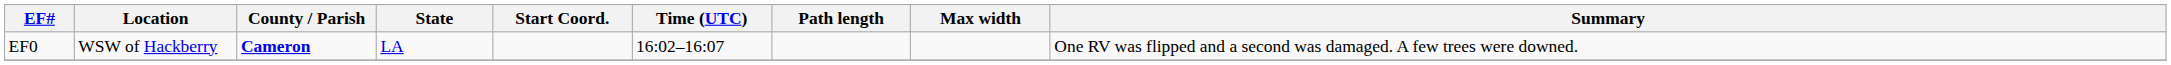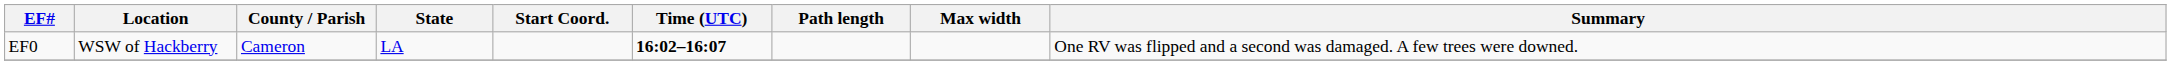(276, 45) bold -> (273, 45) normal
(680, 45) normal -> (681, 45) bold
